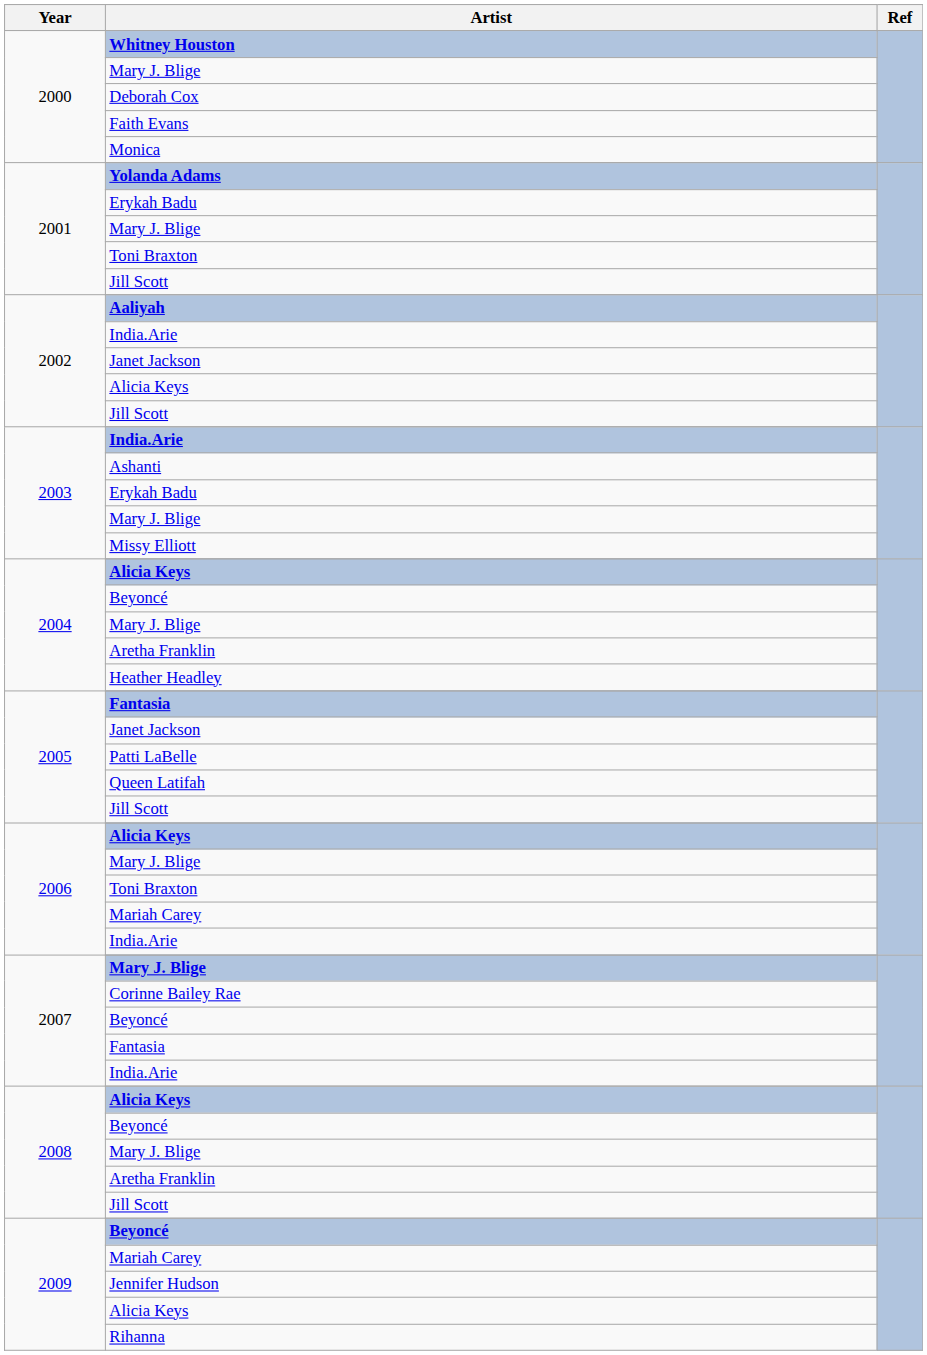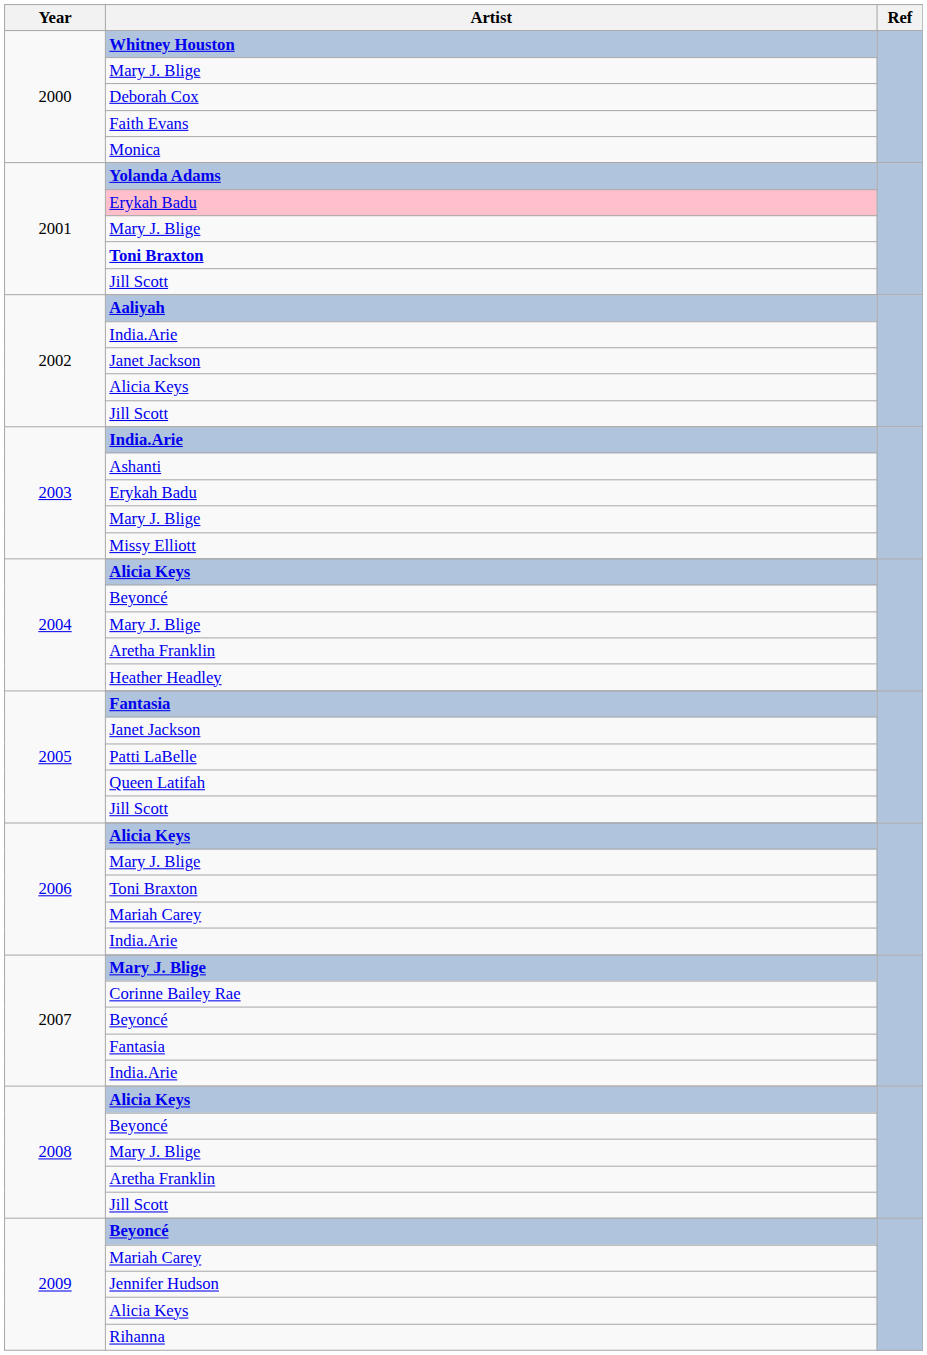(153, 202) no background -> (153, 202) pink background
(153, 255) normal -> (156, 255) bold
